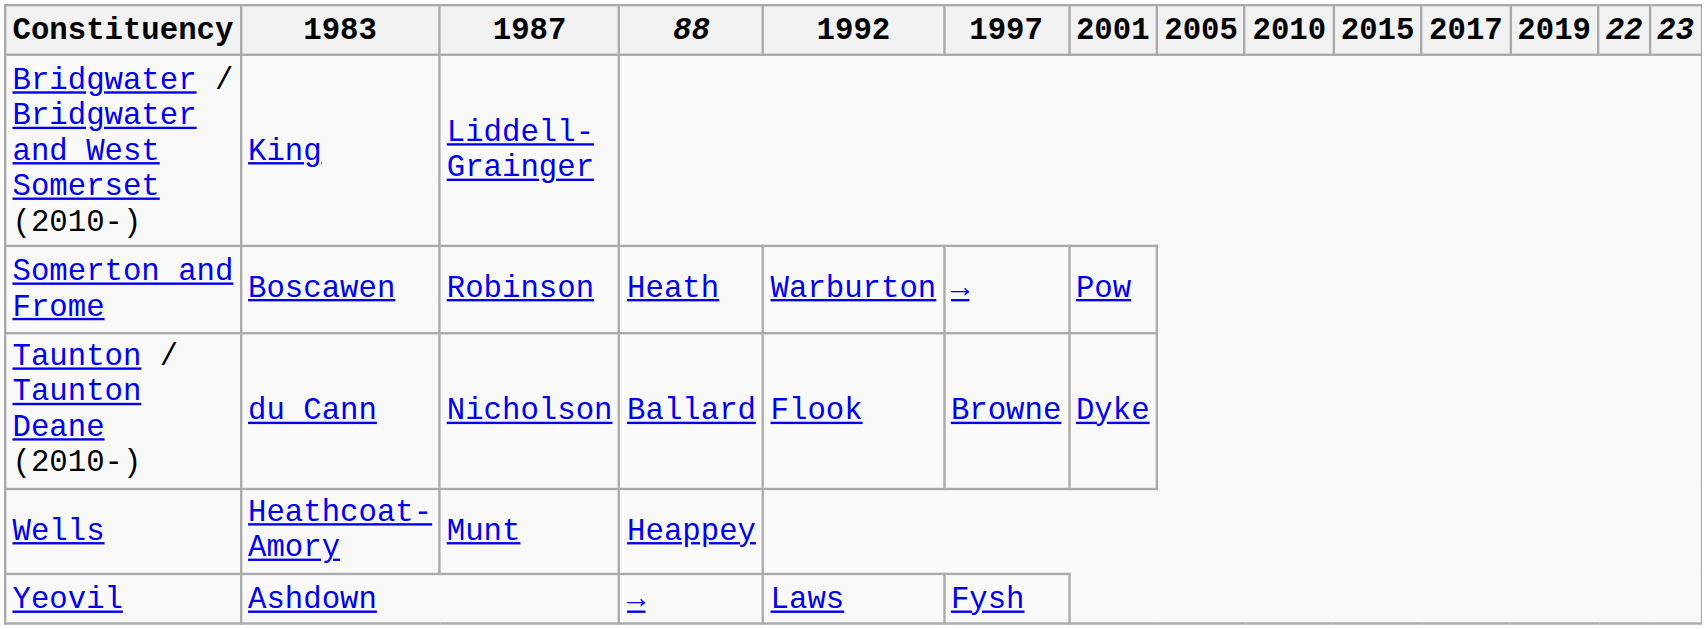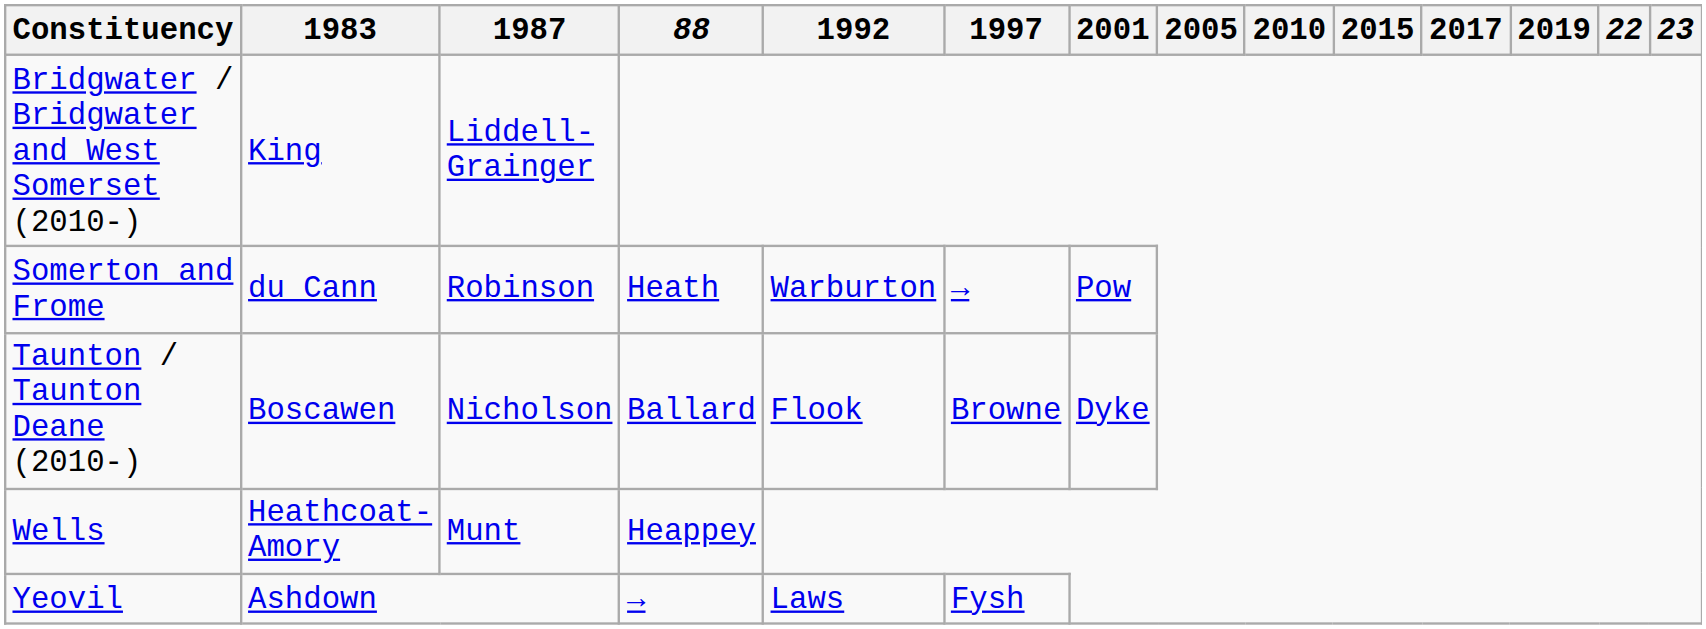(322, 289) Boscawen -> (312, 289) du Cann
(312, 410) du Cann -> (322, 410) Boscawen
